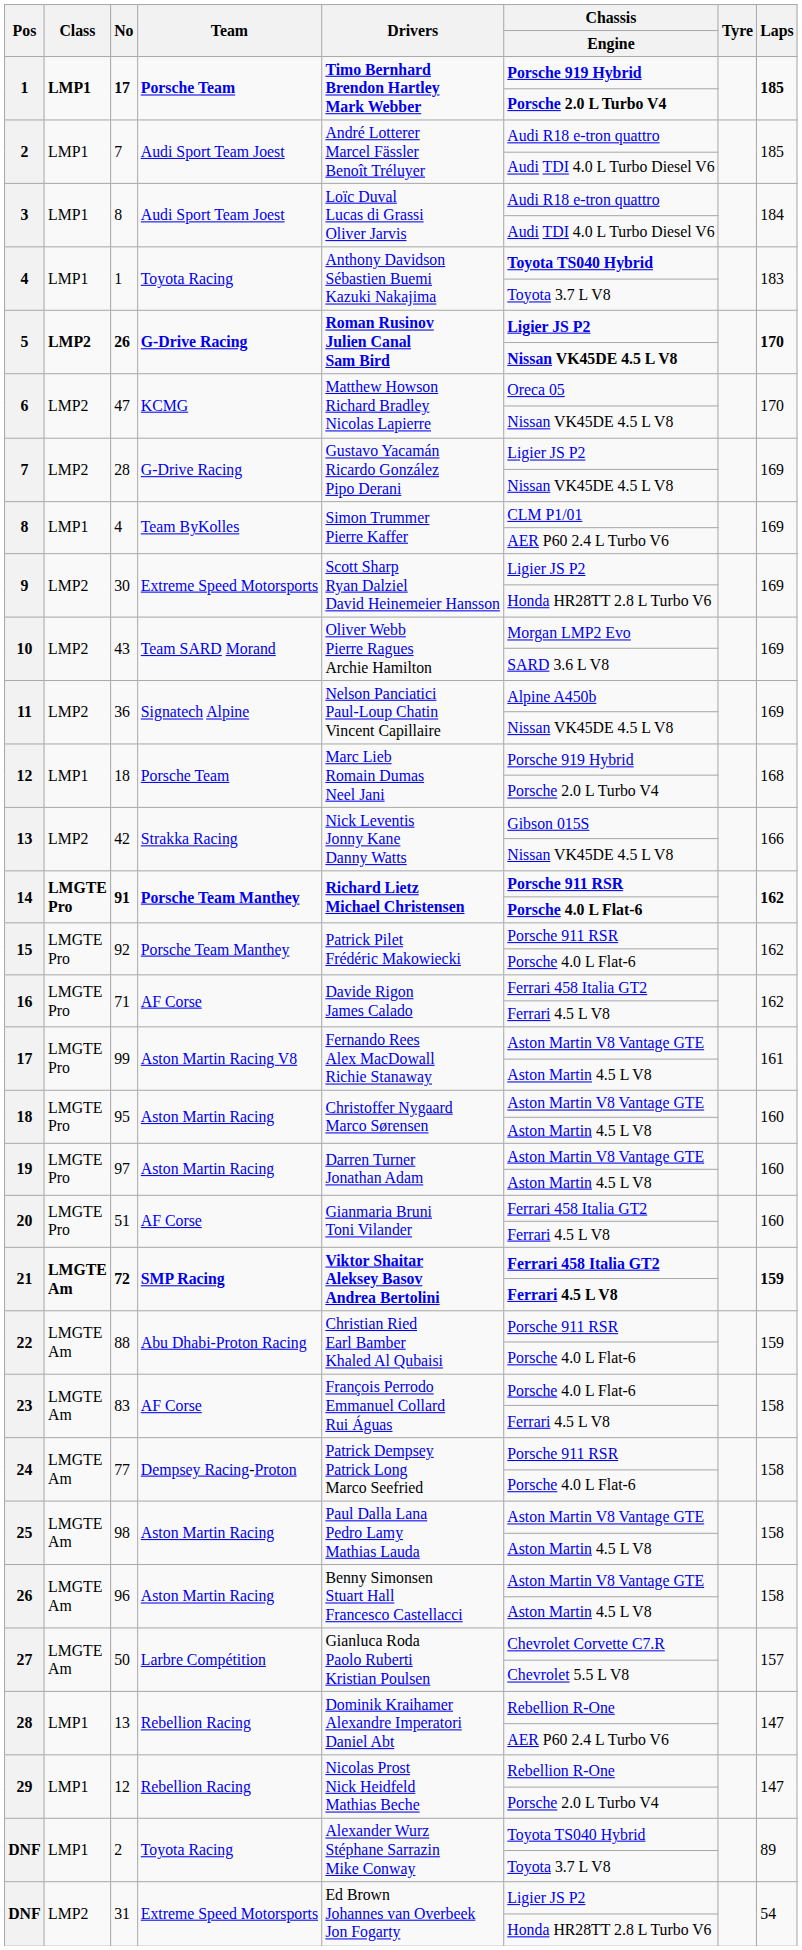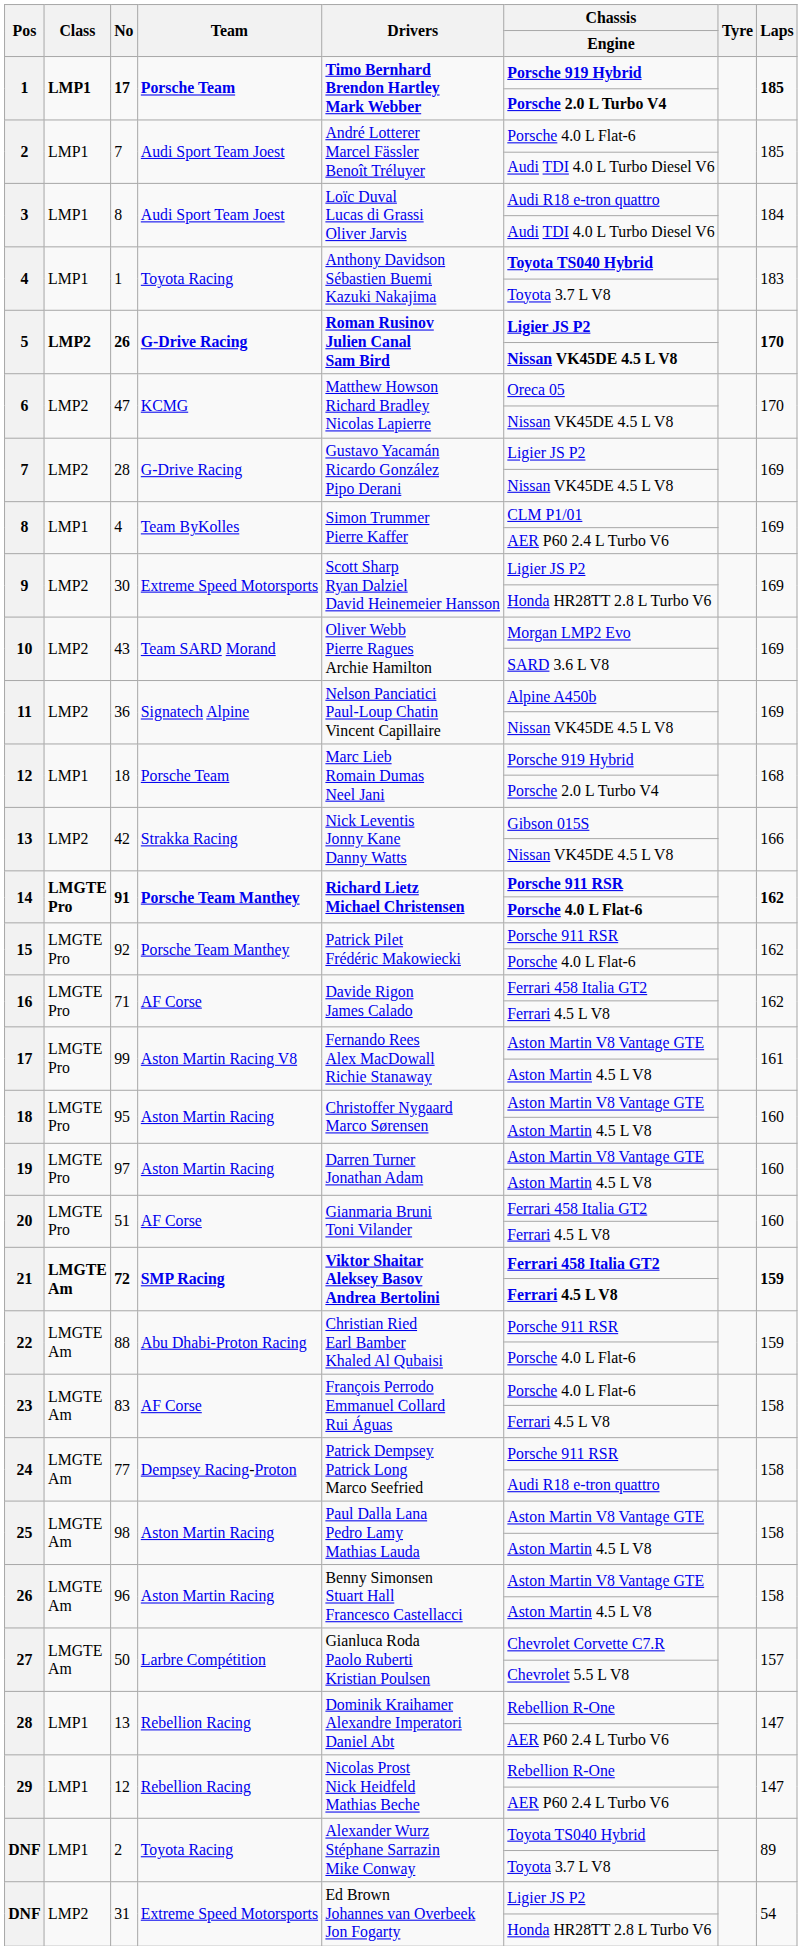(583, 136) Audi R18 e-tron quattro -> (572, 136) Porsche 4.0 L Flat-6
(572, 1485) Porsche 4.0 L Flat-6 -> (583, 1485) Audi R18 e-tron quattro
(583, 1802) Porsche 2.0 L Turbo V4 -> (588, 1802) AER P60 2.4 L Turbo V6
